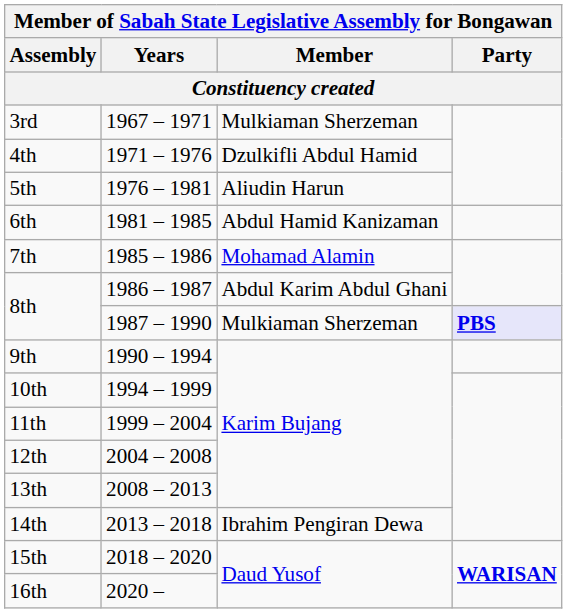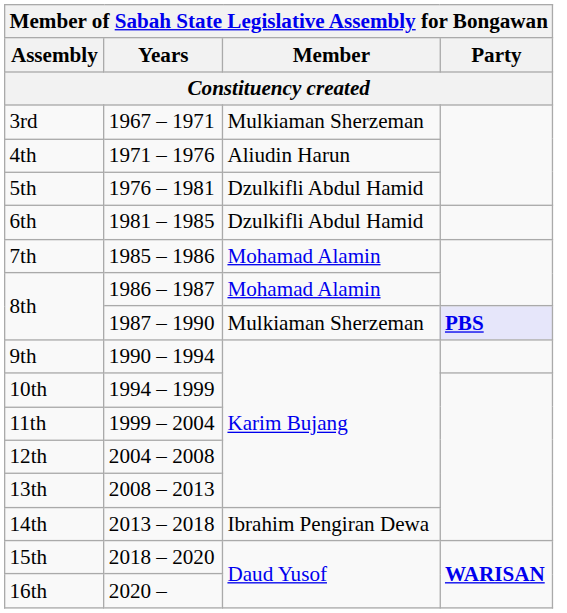(319, 155) Dzulkifli Abdul Hamid -> (289, 155) Aliudin Harun
(283, 188) Aliudin Harun -> (325, 188) Dzulkifli Abdul Hamid
(330, 222) Abdul Hamid Kanizaman -> (325, 222) Dzulkifli Abdul Hamid
(334, 289) Abdul Karim Abdul Ghani -> (304, 289) Mohamad Alamin
